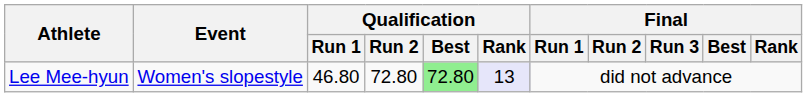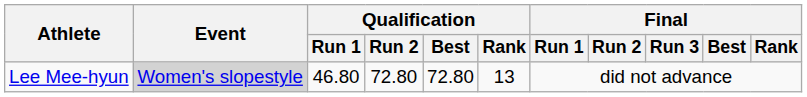(220, 77) no background -> (220, 77) lightgrey background
(451, 77) lightgreen background -> (451, 77) no background
(504, 77) lavender background -> (504, 77) no background
